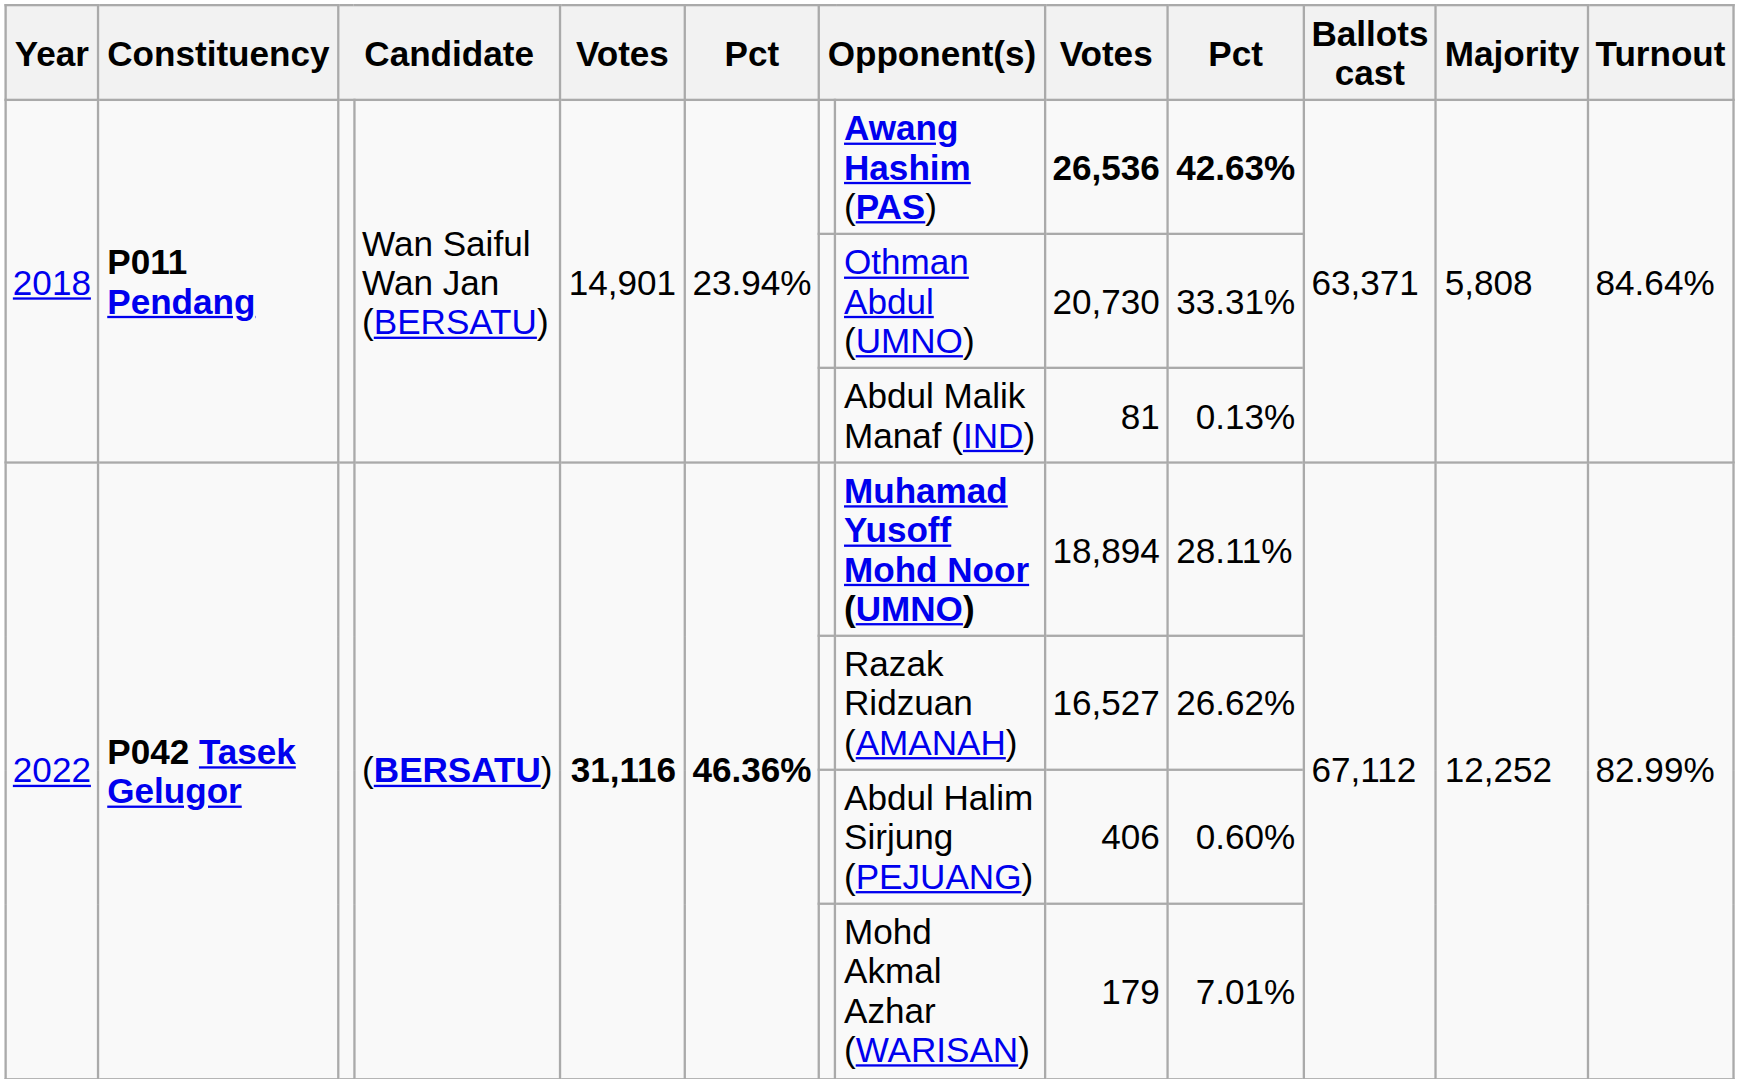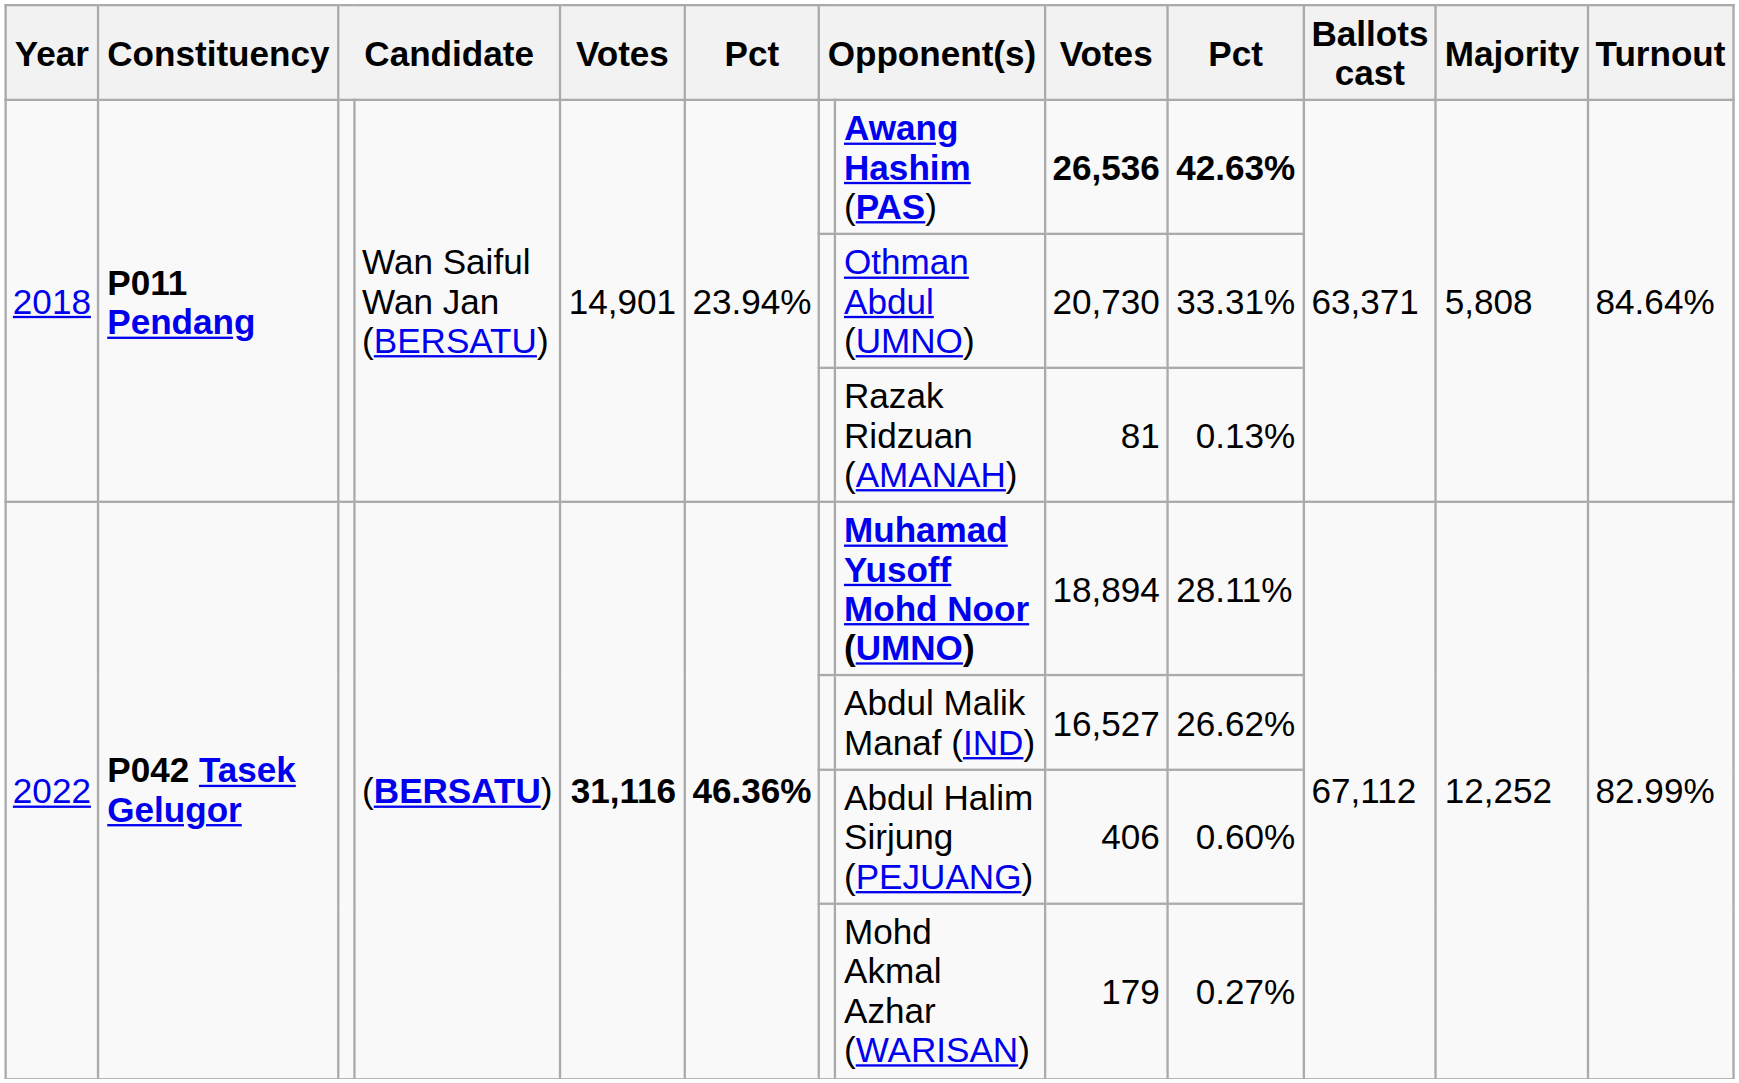(940, 416) Abdul Malik Manaf (IND) -> (931, 435) Razak Ridzuan (AMANAH)
(931, 704) Razak Ridzuan (AMANAH) -> (940, 723) Abdul Malik Manaf (IND)
(1245, 991) 7.01% -> (1245, 991) 0.27%
